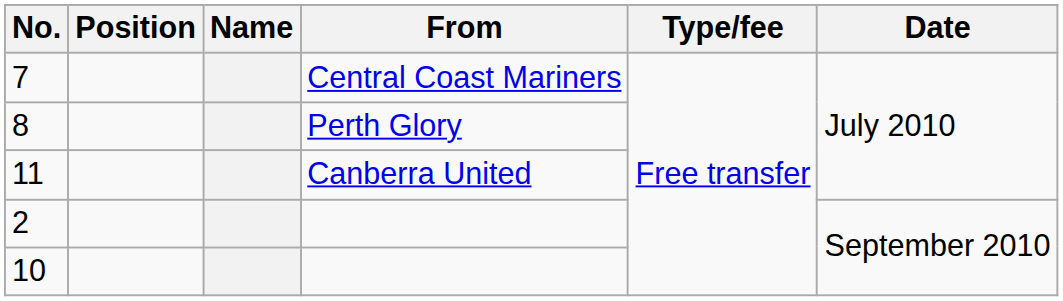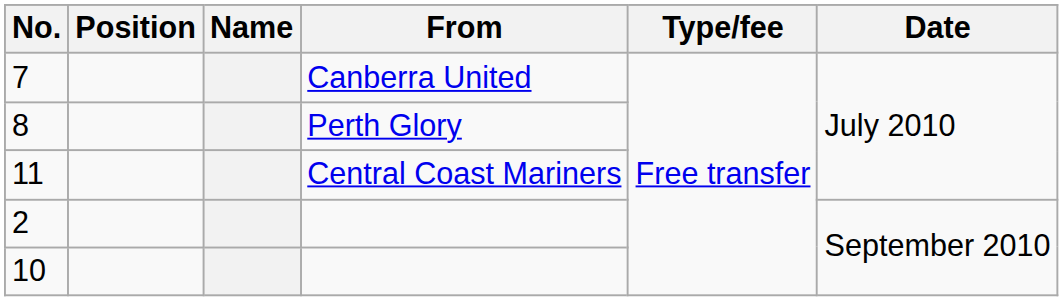(464, 77) Central Coast Mariners -> (419, 77) Canberra United
(419, 174) Canberra United -> (464, 174) Central Coast Mariners
